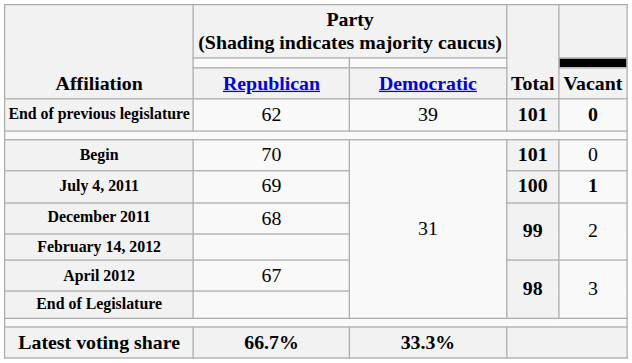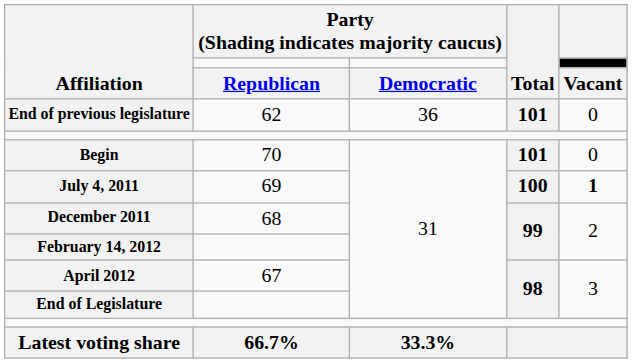(428, 114) 39 -> (428, 114) 36
(593, 114) bold -> (593, 114) normal
